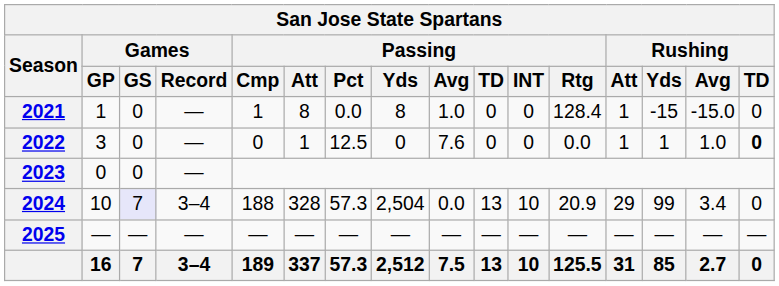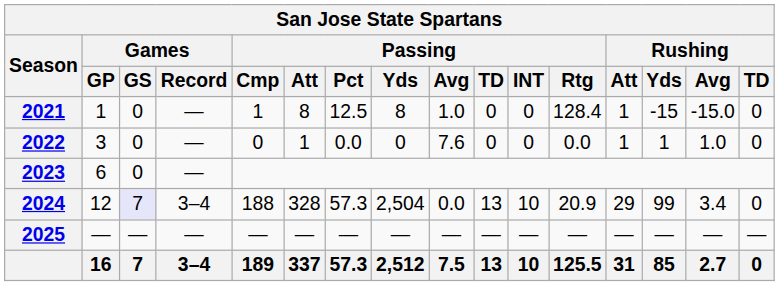(348, 111) 0.0 -> (348, 111) 12.5
(348, 142) 12.5 -> (348, 142) 0.0
(757, 142) bold -> (757, 142) normal
(101, 173) 0 -> (101, 173) 6
(101, 204) 10 -> (101, 204) 12
